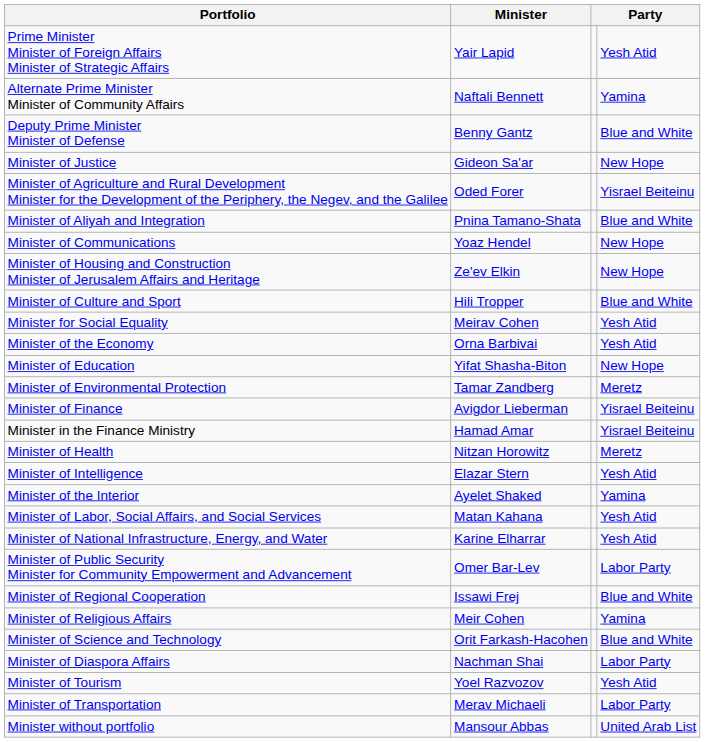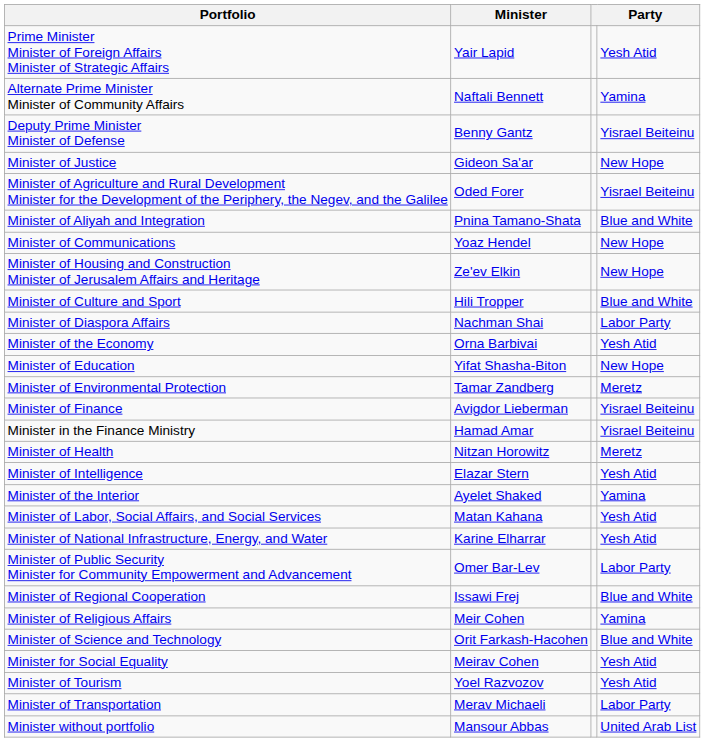(646, 133) Blue and White -> (647, 133) Yisrael Beiteinu
rows swapped: (89, 661) <-> (88, 322)
